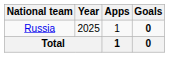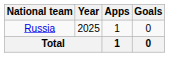(148, 28) bold -> (148, 28) normal
